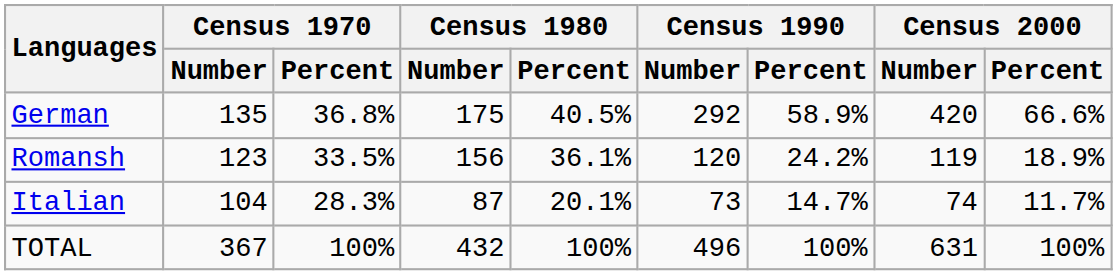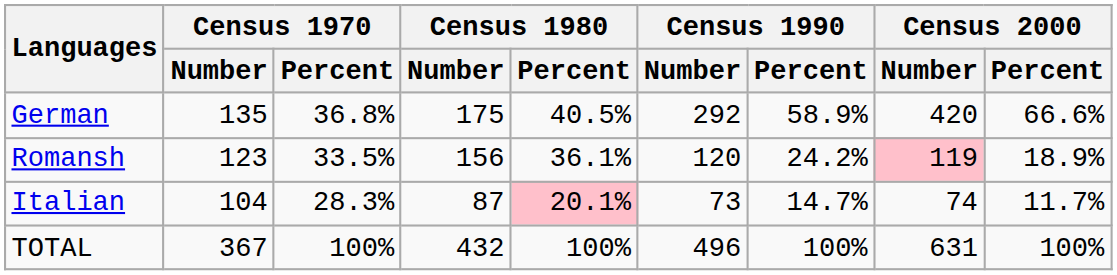(954, 159) no background -> (954, 159) pink background
(590, 203) no background -> (590, 203) pink background
